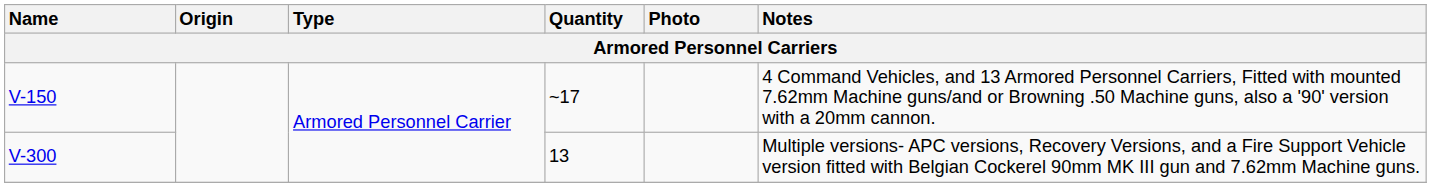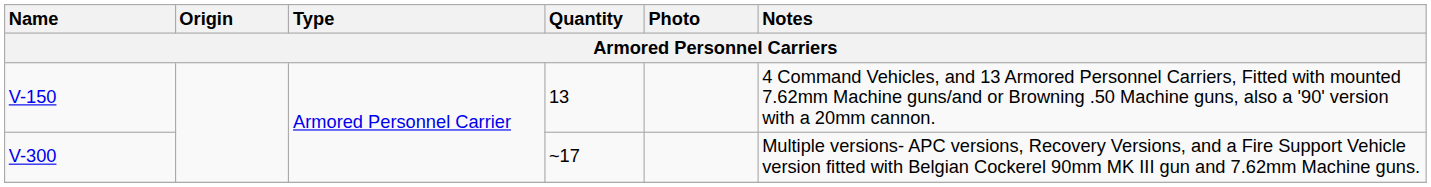(564, 97) ~17 -> (559, 97) 13
(559, 157) 13 -> (564, 157) ~17
